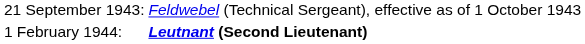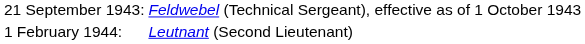(258, 31) bold -> (251, 31) normal
